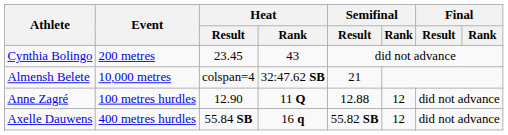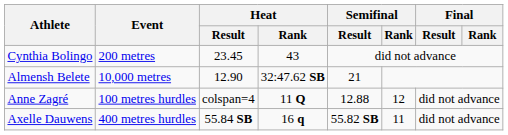(228, 77) colspan=4 -> (228, 77) 12.90
(228, 98) 12.90 -> (228, 98) colspan=4
(399, 120) 12 -> (399, 120) 11
